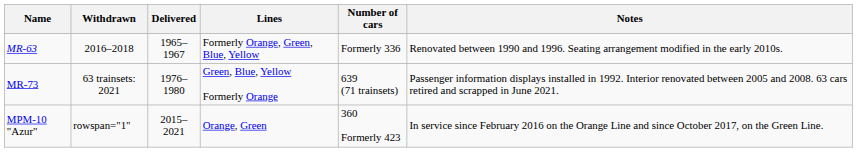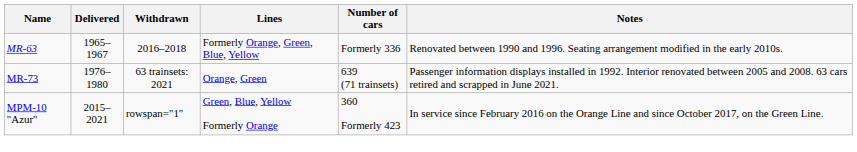columns swapped: (174, 19) <-> (109, 19)
(247, 84) Green, Blue, Yellow Formerly Orange -> (235, 78) Orange, Green
(235, 126) Orange, Green -> (247, 113) Green, Blue, Yellow Formerly Orange
